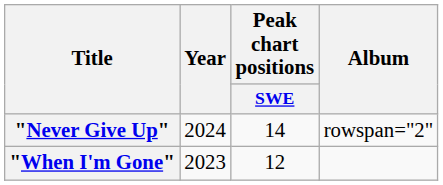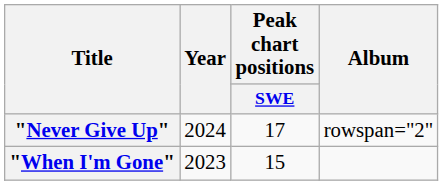(275, 129) 14 -> (275, 129) 17
(275, 162) 12 -> (275, 162) 15
